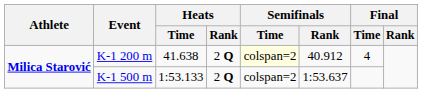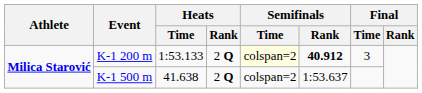(181, 56) 41.638 -> (181, 56) 1:53.133
(325, 56) normal -> (325, 56) bold
(367, 56) 4 -> (367, 56) 3
(181, 77) 1:53.133 -> (181, 77) 41.638
